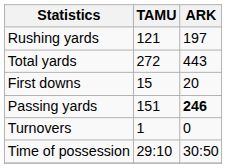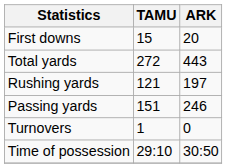rows swapped: (44, 83) <-> (53, 38)
(195, 106) bold -> (195, 106) normal
